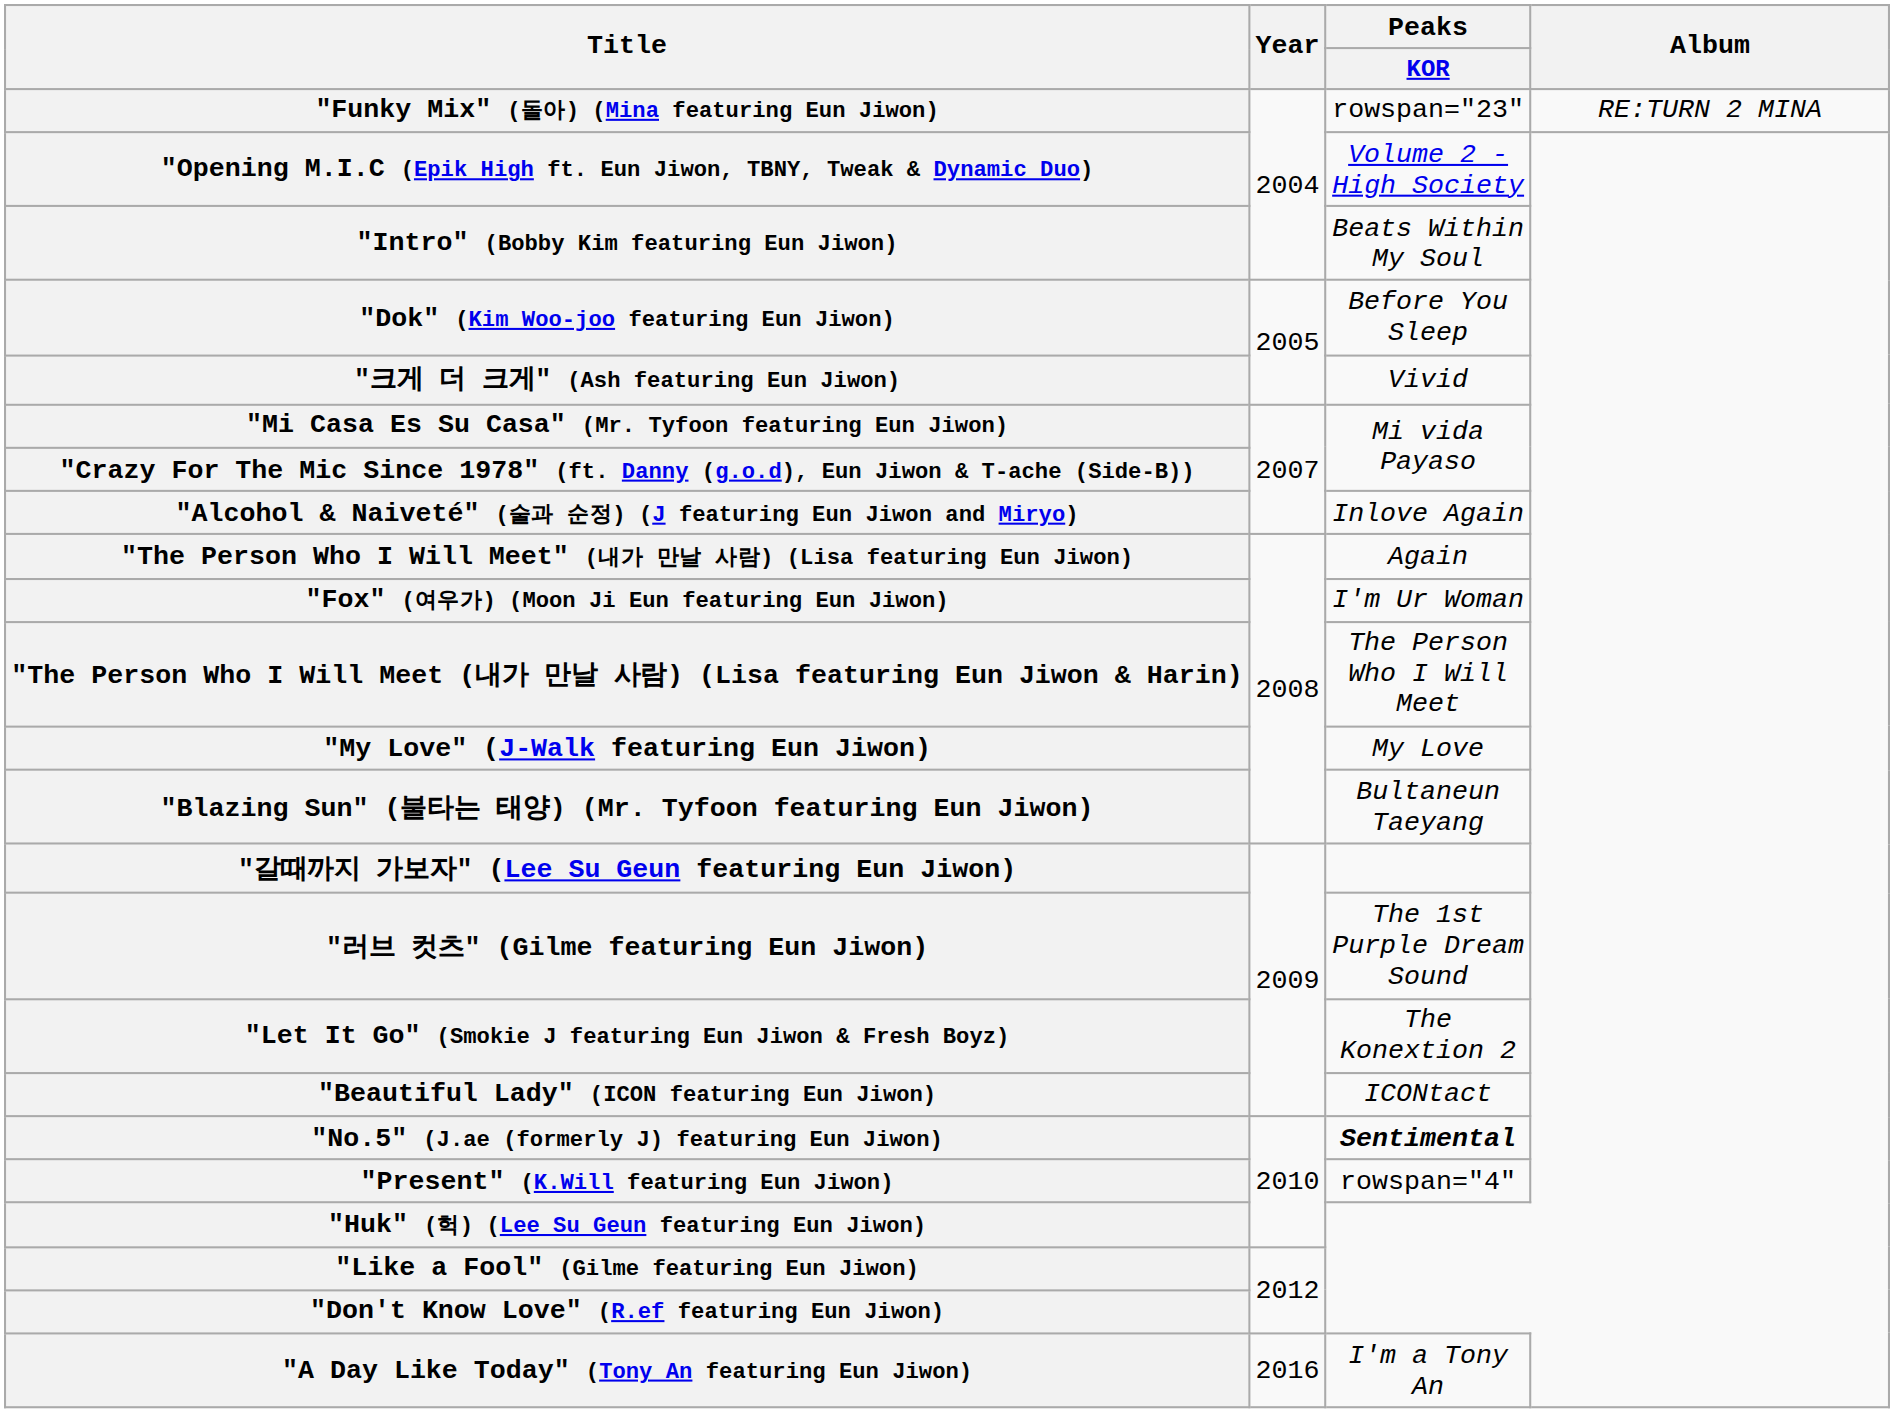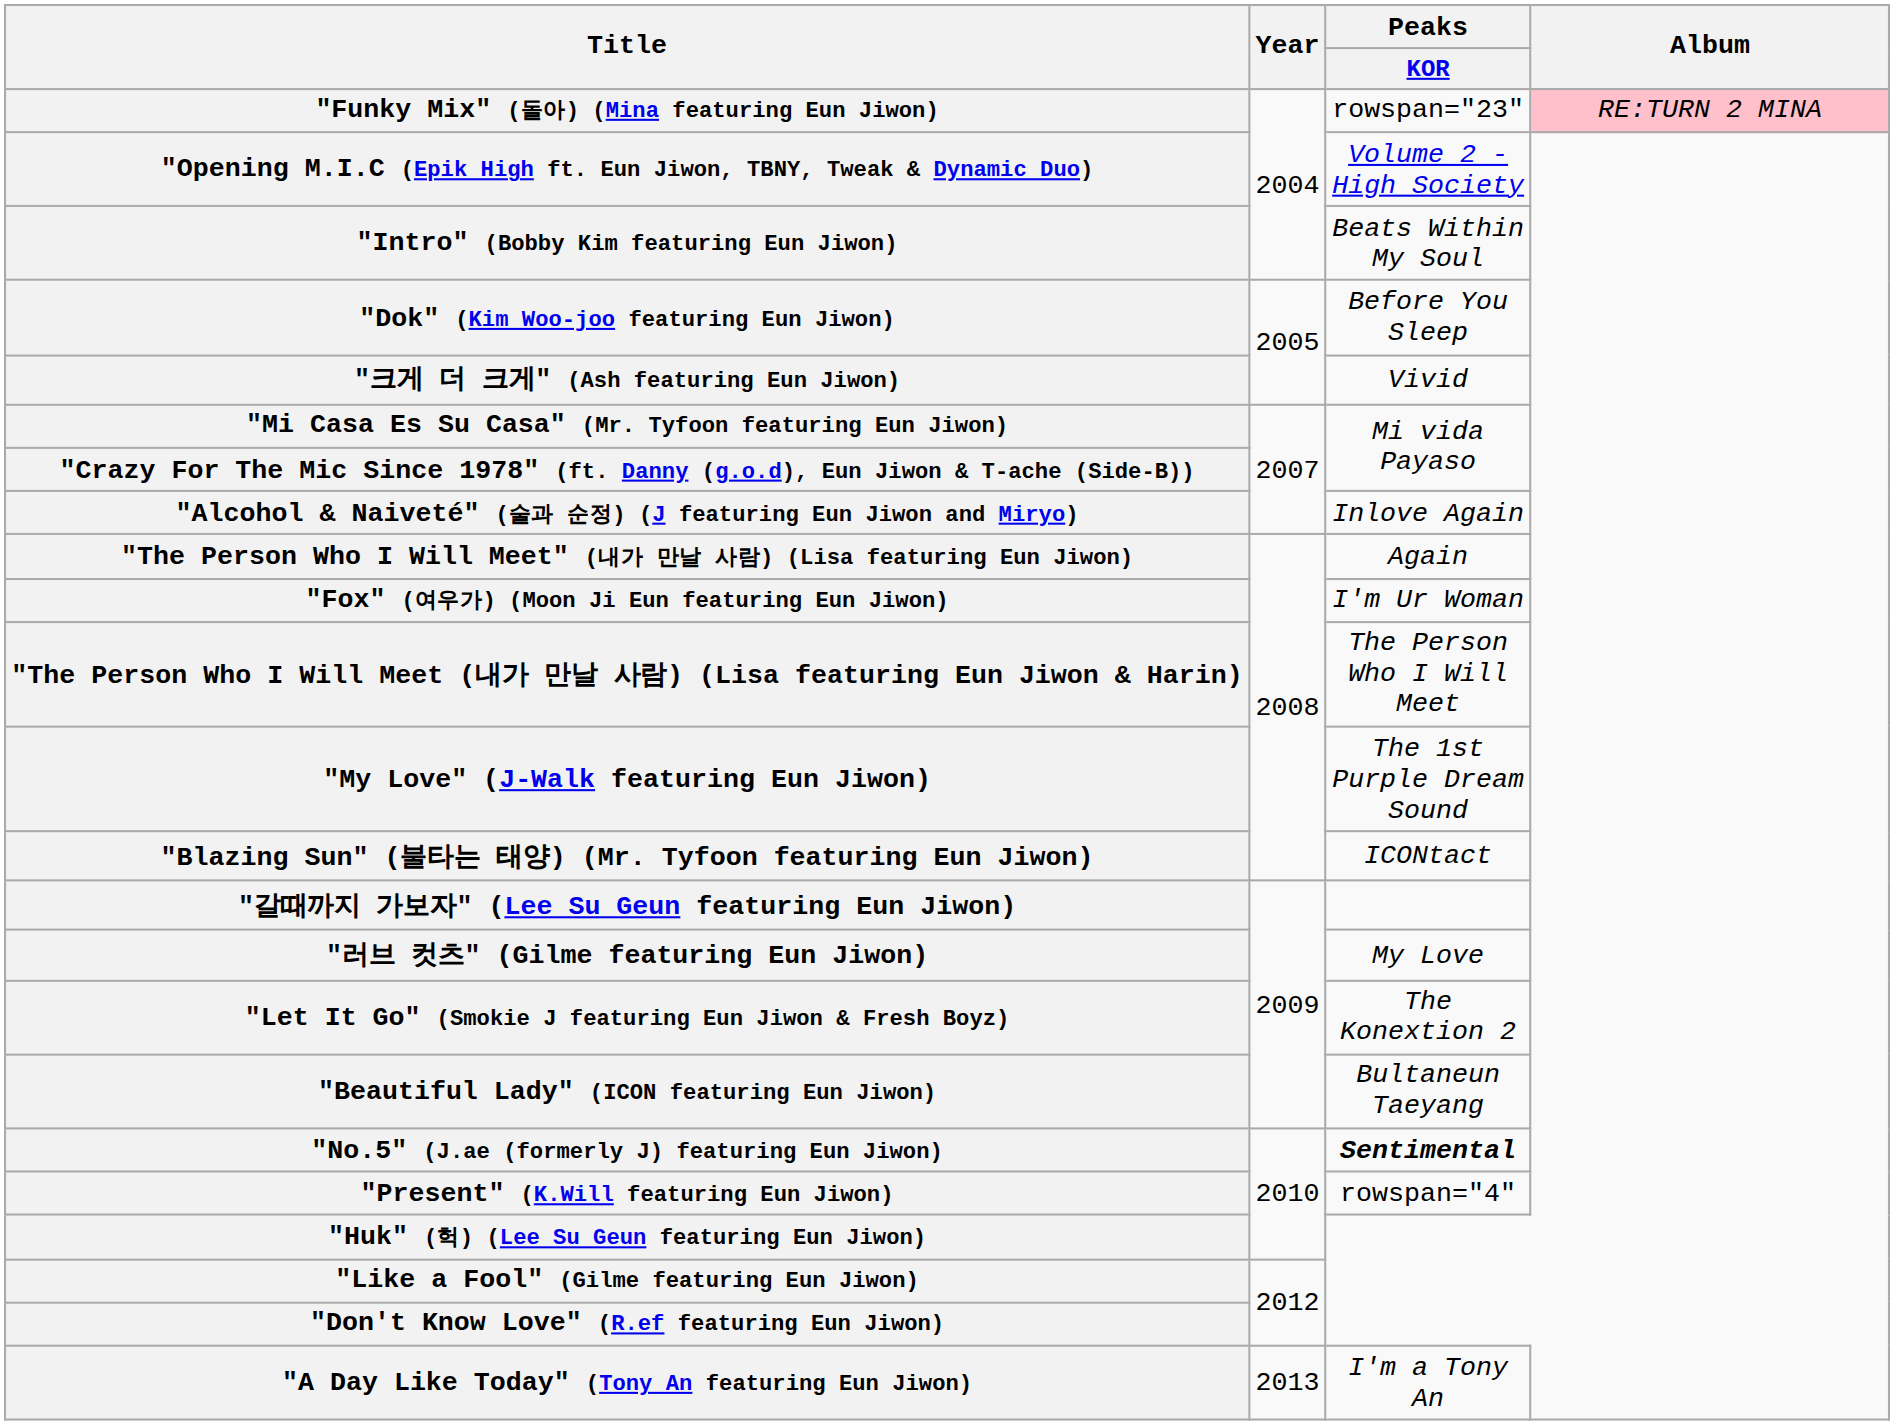(1710, 110) no background -> (1710, 110) pink background
(1428, 748) My Love -> (1428, 779) The 1st Purple Dream Sound
(1428, 807) Bultaneun Taeyang -> (1428, 856) ICONtact
(1428, 946) The 1st Purple Dream Sound -> (1428, 955) My Love
(1428, 1094) ICONtact -> (1428, 1091) Bultaneun Taeyang
(1287, 1370) 2016 -> (1287, 1383) 2013
